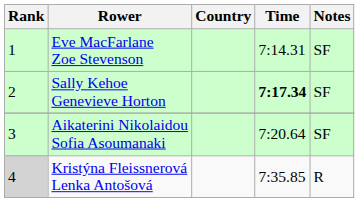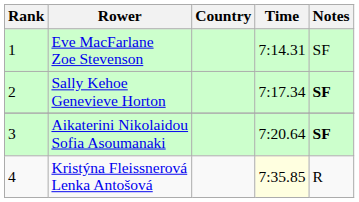(282, 92) bold -> (282, 92) normal
(322, 92) normal -> (322, 92) bold
(322, 134) normal -> (322, 134) bold
(12, 176) lightgrey background -> (12, 176) no background
(282, 176) no background -> (282, 176) lightyellow background
